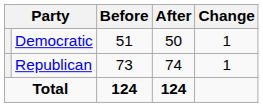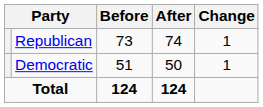rows swapped: (54, 65) <-> (54, 41)
